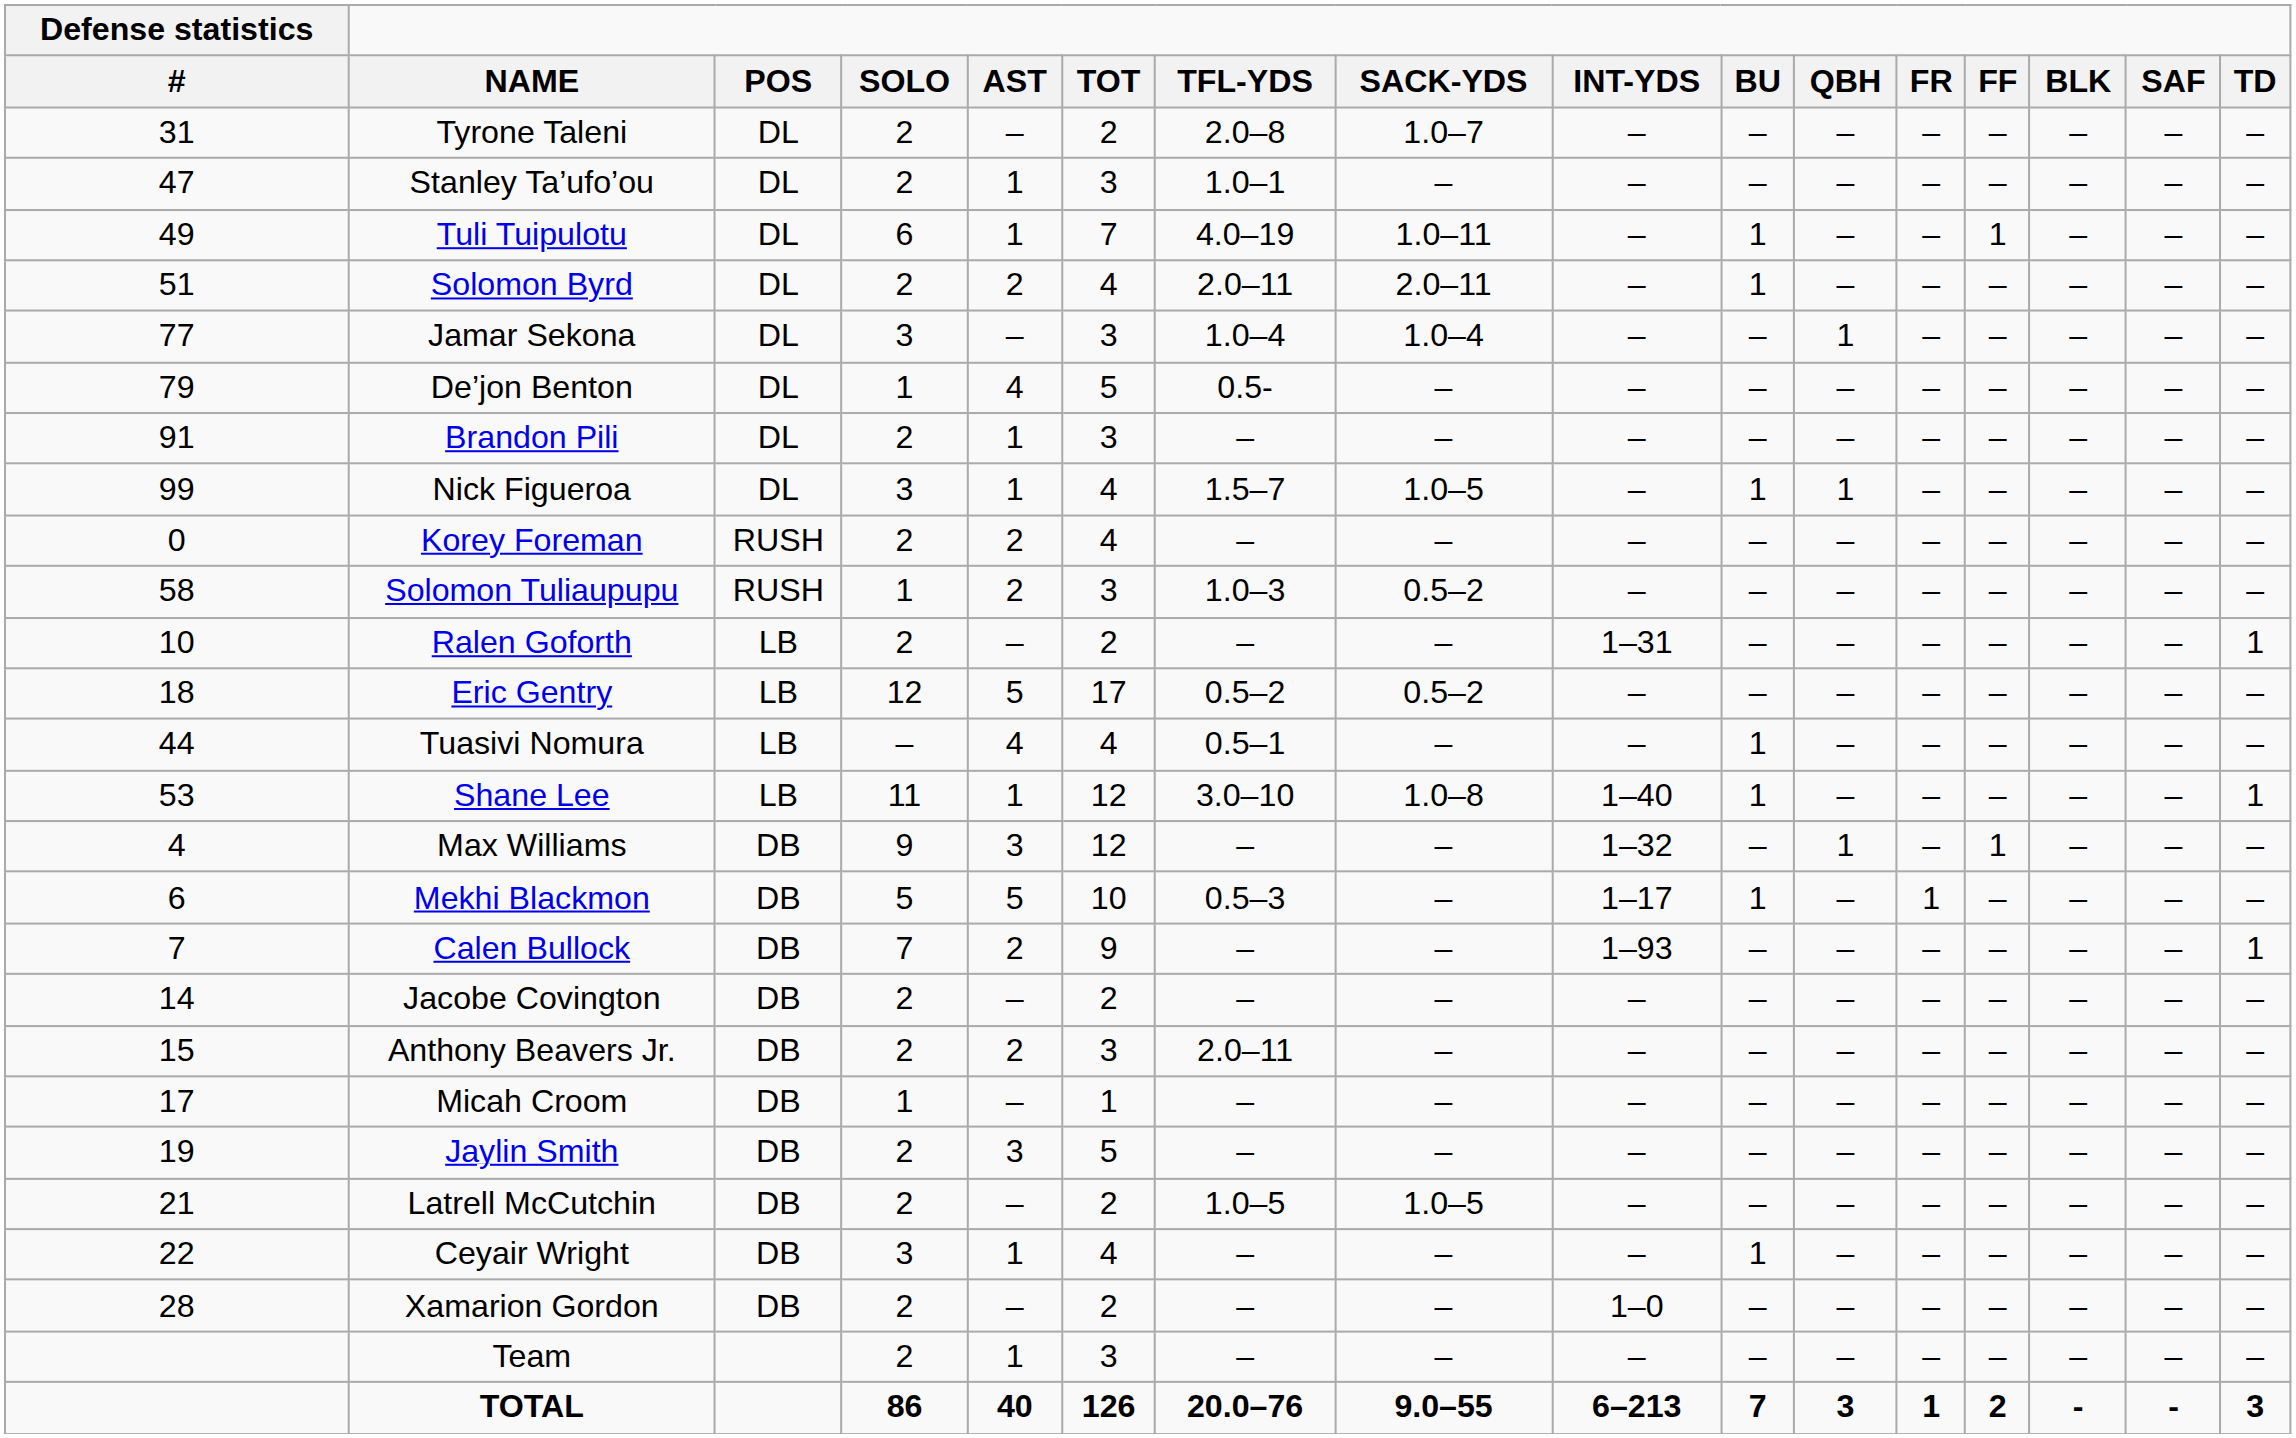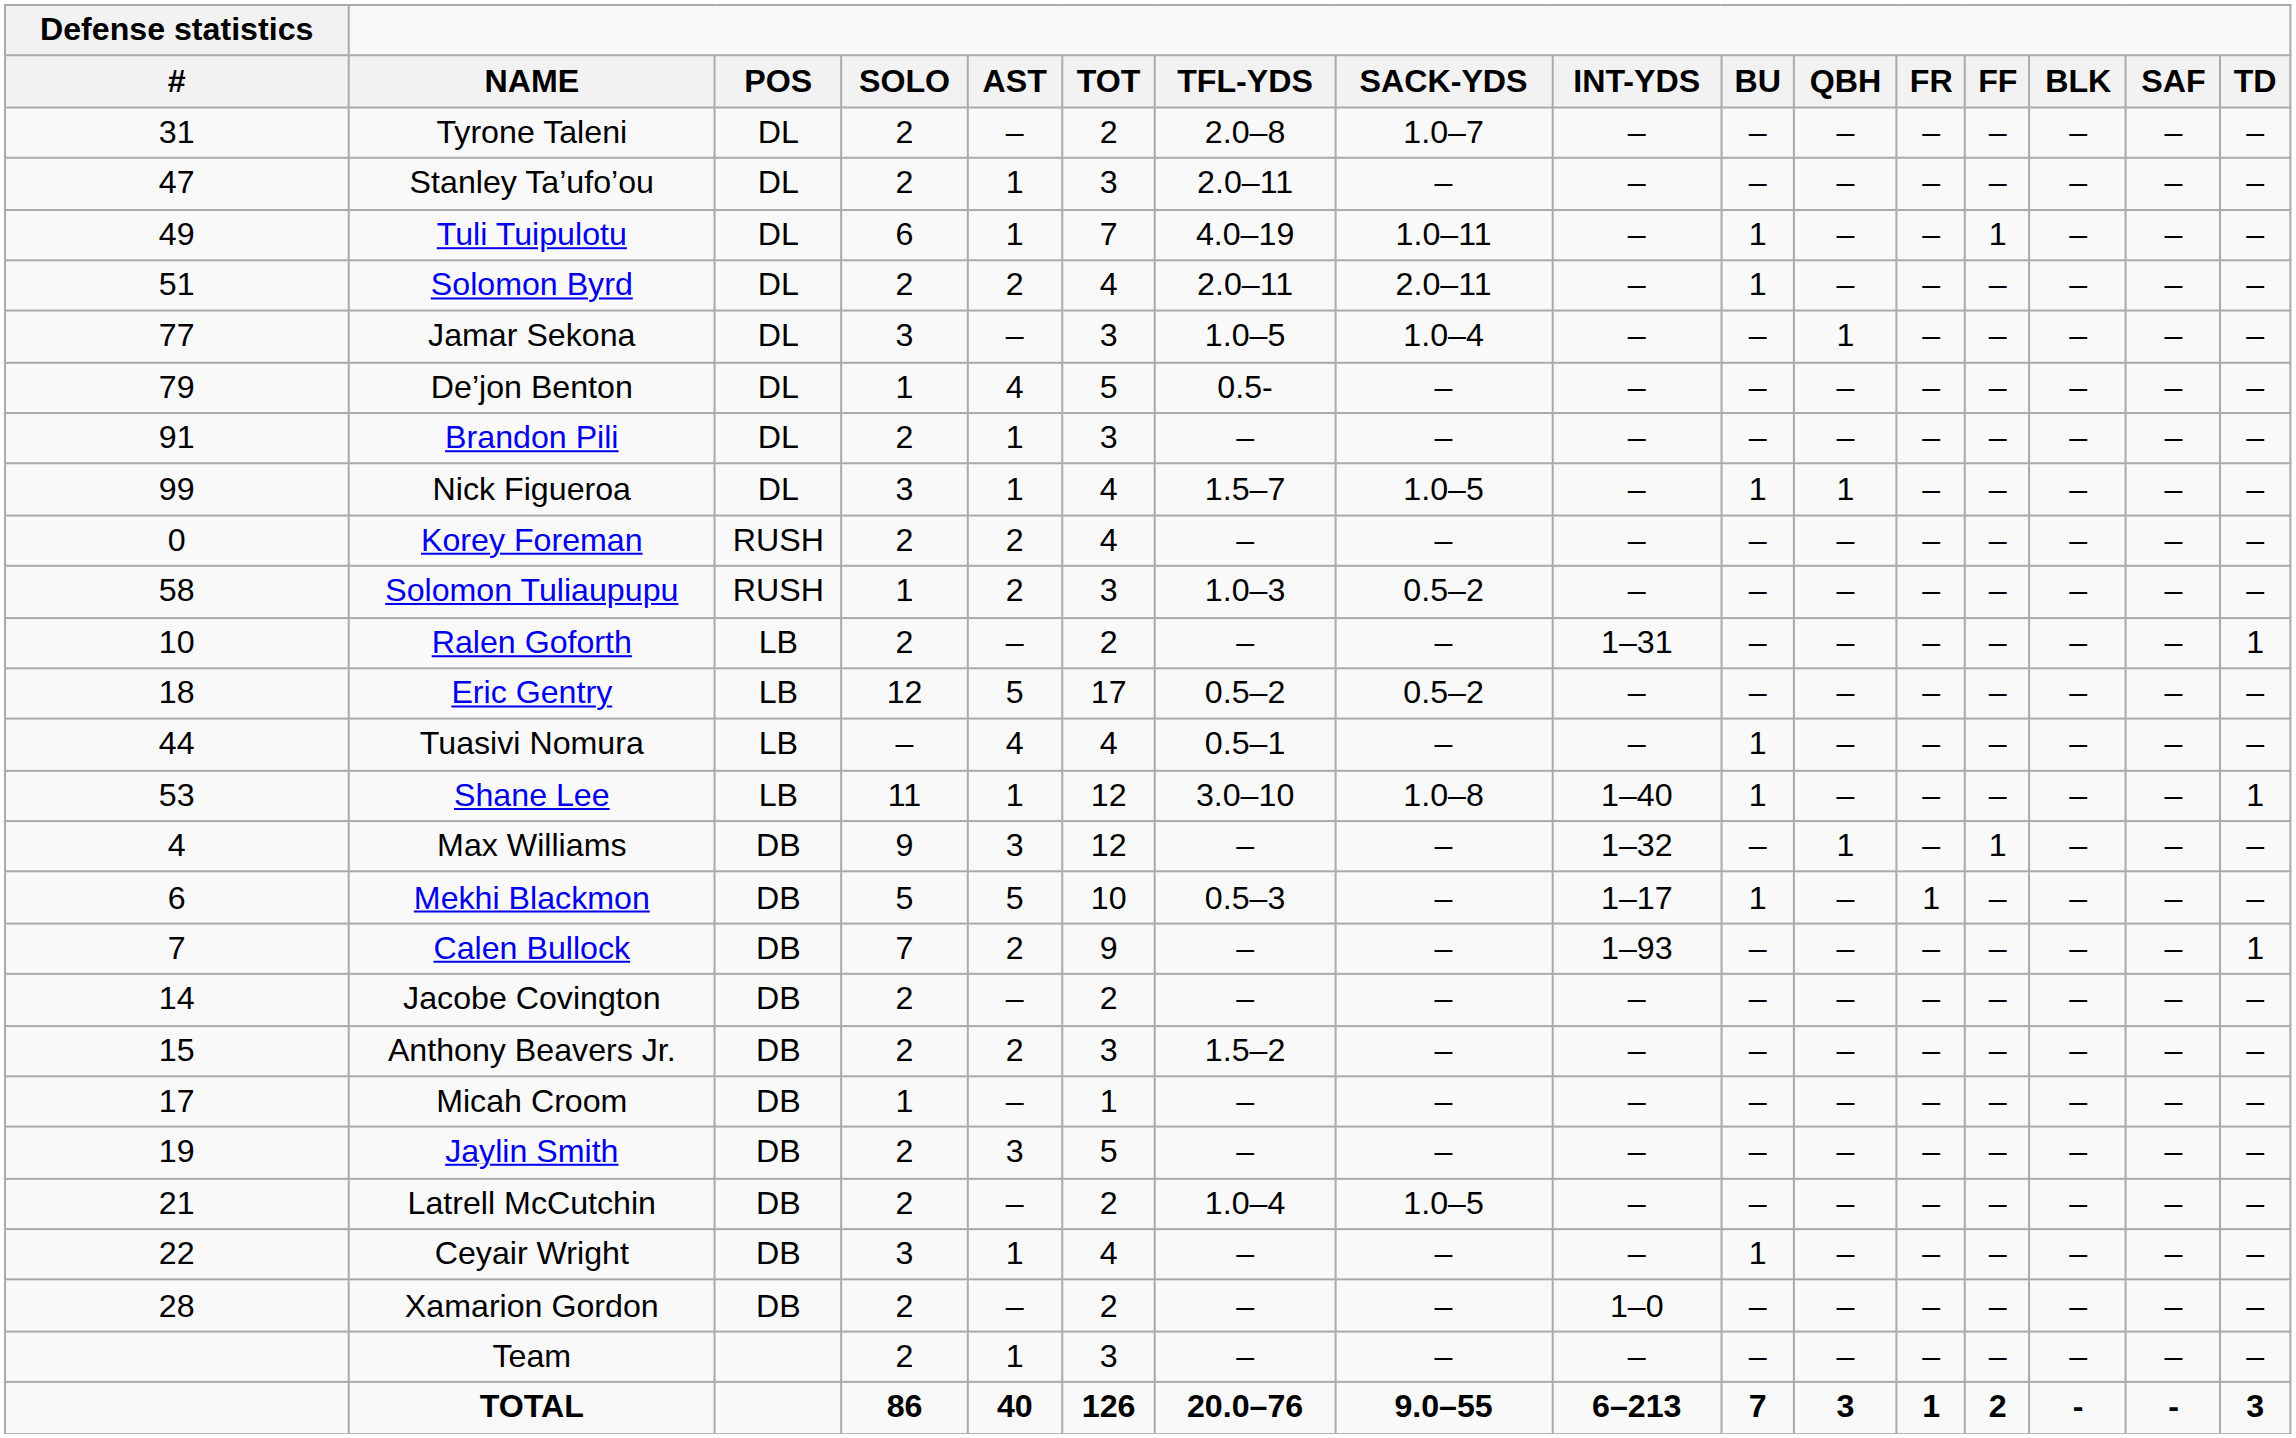(1245, 183) 1.0–1 -> (1245, 183) 2.0–11
(1245, 336) 1.0–4 -> (1245, 336) 1.0–5
(1245, 1050) 2.0–11 -> (1245, 1050) 1.5–2
(1245, 1203) 1.0–5 -> (1245, 1203) 1.0–4
